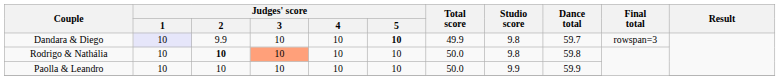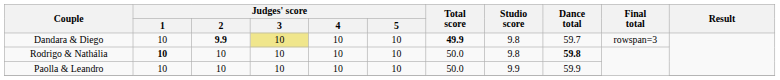(162, 40) lavender background -> (162, 40) no background
(221, 40) normal -> (221, 40) bold
(279, 40) no background -> (279, 40) khaki background
(396, 40) bold -> (396, 40) normal
(455, 40) normal -> (455, 40) bold
(162, 54) normal -> (162, 54) bold
(221, 54) bold -> (221, 54) normal
(279, 54) lightsalmon background -> (279, 54) no background
(572, 54) normal -> (572, 54) bold
